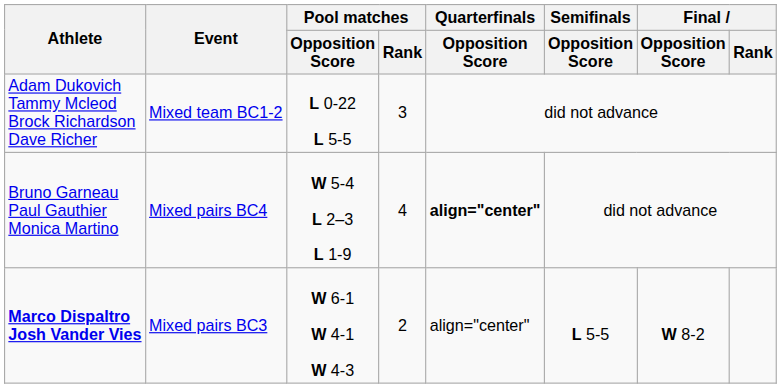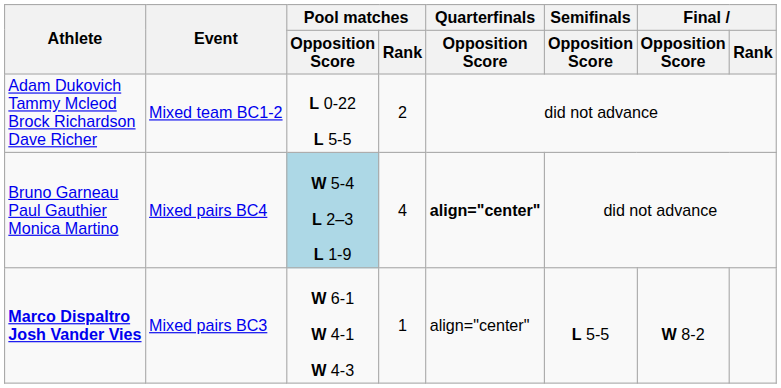(402, 113) 3 -> (402, 113) 2
(333, 220) no background -> (333, 220) lightblue background
(402, 326) 2 -> (402, 326) 1
